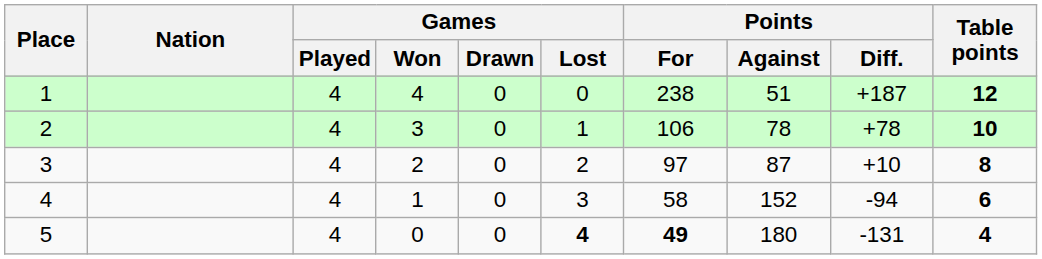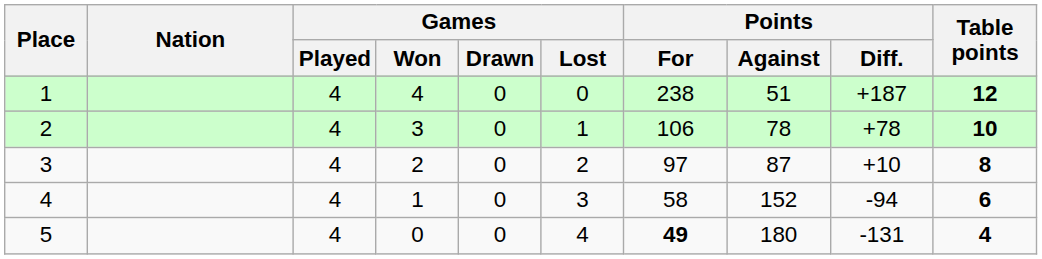(583, 235) bold -> (583, 235) normal
